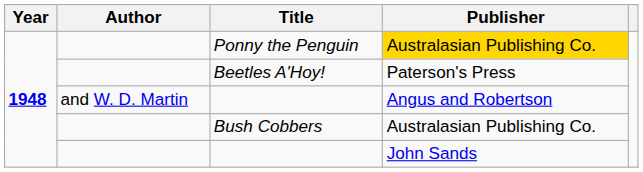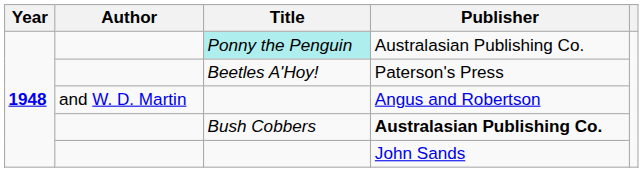(286, 45) no background -> (280, 45) paleturquoise background
(491, 45) gold background -> (480, 45) no background
(491, 126) normal -> (489, 126) bold
